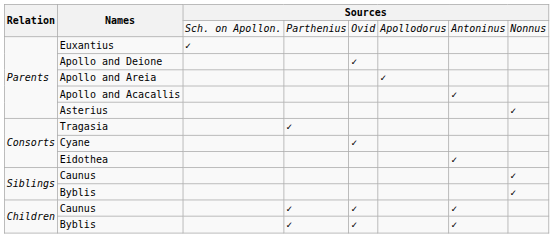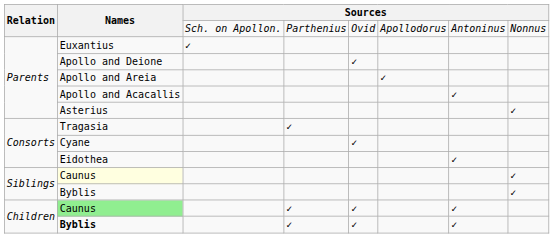(78, 176) no background -> (78, 176) lightyellow background
(78, 208) no background -> (78, 208) lightgreen background
(78, 225) normal -> (78, 225) bold
